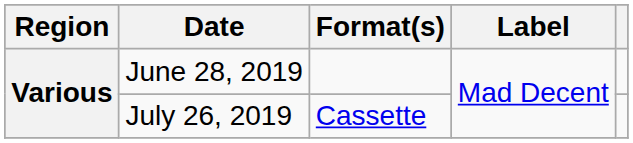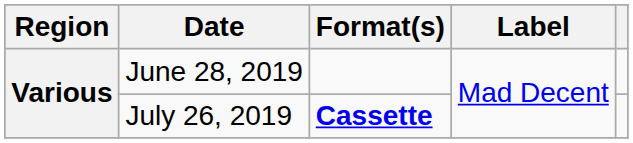(371, 115) normal -> (374, 115) bold
